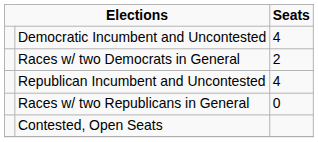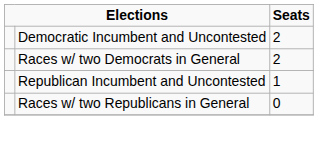(277, 37) 4 -> (277, 37) 2
(277, 81) 4 -> (277, 81) 1
- row: (90, 125)
